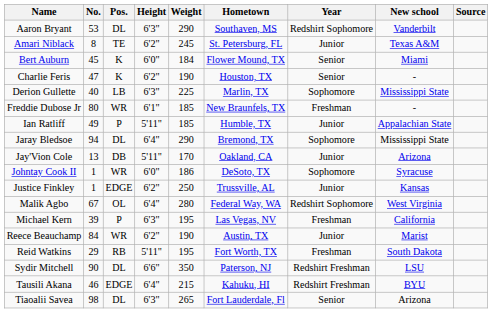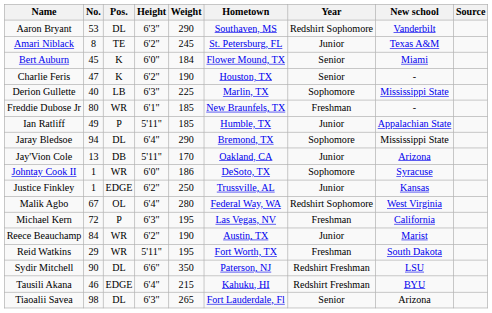(93, 220) 39 -> (93, 220) 72
(119, 252) RB -> (119, 252) WR
